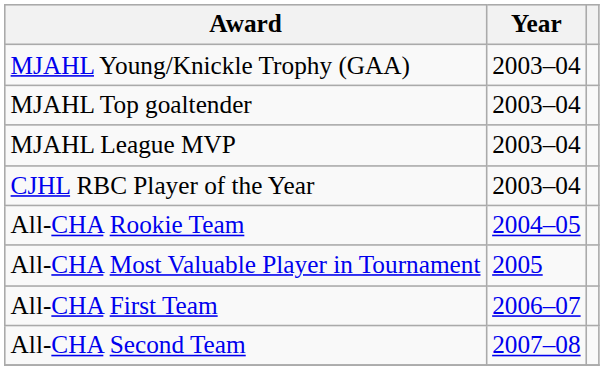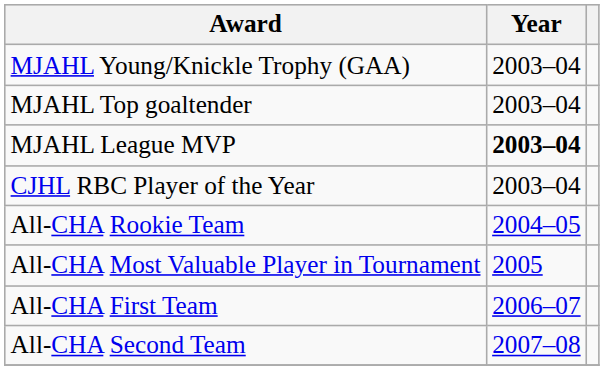(536, 144) normal -> (536, 144) bold
